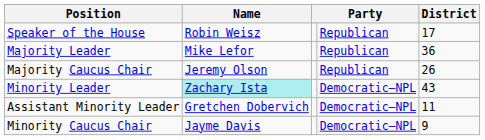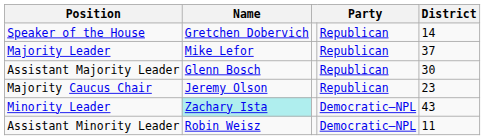(223, 32) Robin Weisz -> (247, 32) Gretchen Dobervich
(428, 32) 17 -> (428, 32) 14
(428, 51) 36 -> (428, 51) 37
+ row: (93, 70)
(428, 70) 26 -> (428, 88) 23
(247, 107) Gretchen Dobervich -> (223, 126) Robin Weisz
- row: (79, 126)
